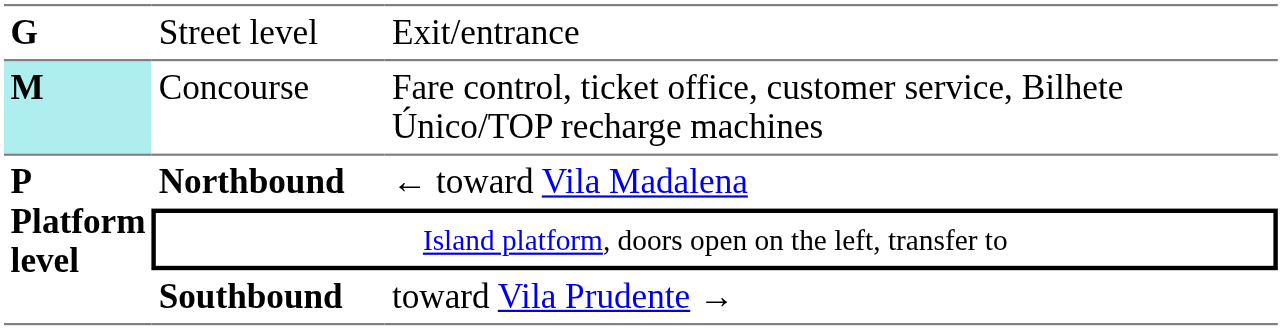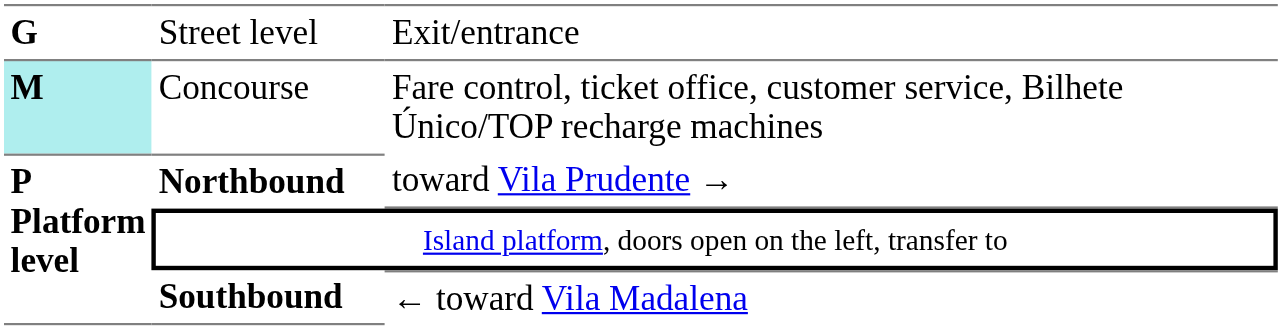(570, 181) ← toward Vila Madalena -> (563, 179) toward Vila Prudente →
(563, 296) toward Vila Prudente → -> (570, 298) ← toward Vila Madalena
